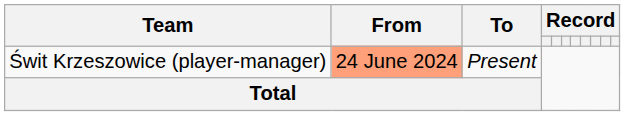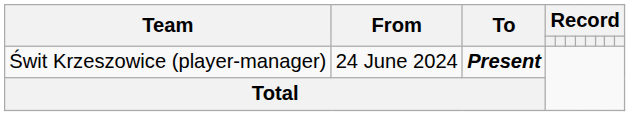(397, 61) lightsalmon background -> (397, 61) no background
(502, 61) normal -> (504, 61) bold
